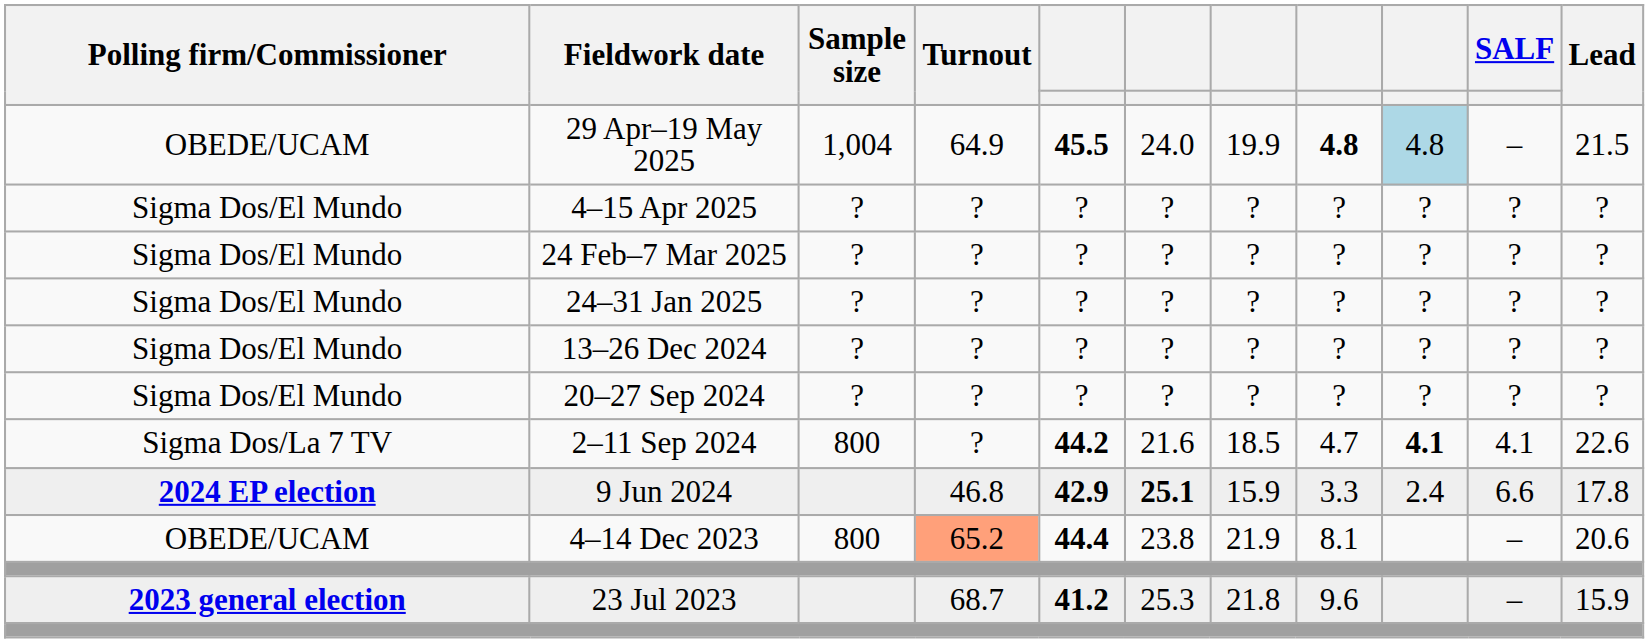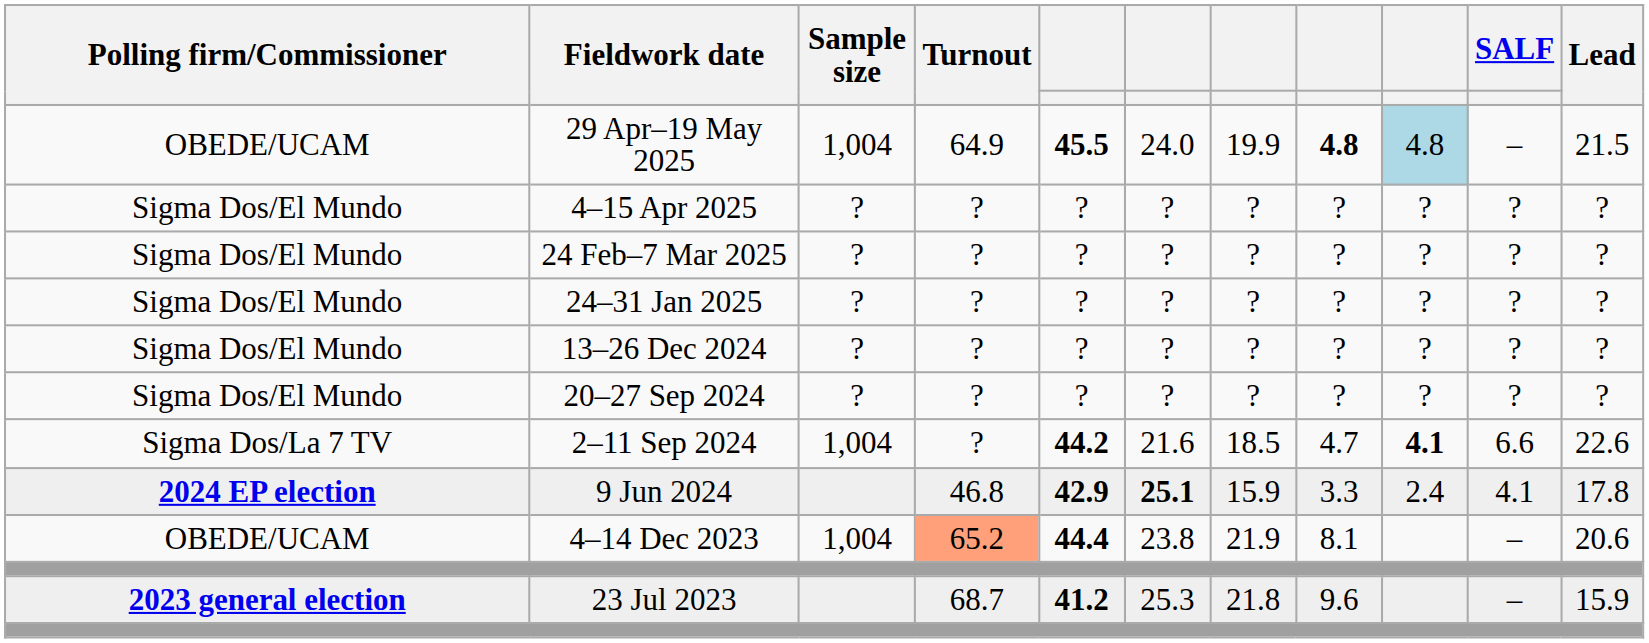(857, 443) 800 -> (857, 443) 1,004
(1515, 443) 4.1 -> (1515, 443) 6.6
(1515, 490) 6.6 -> (1515, 490) 4.1
(857, 537) 800 -> (857, 537) 1,004
